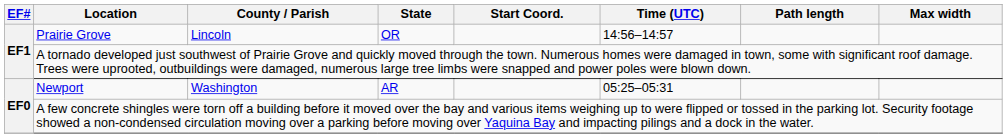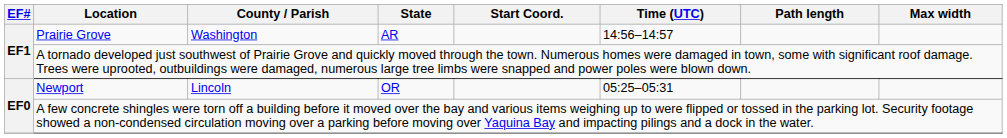(211, 34) Lincoln -> (224, 34) Washington
(390, 34) OR -> (390, 34) AR
(224, 88) Washington -> (211, 88) Lincoln
(390, 88) AR -> (390, 88) OR
